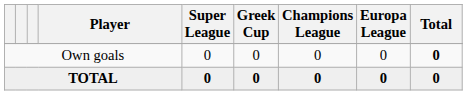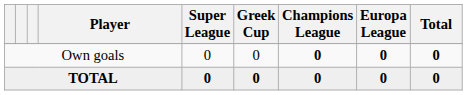(318, 55) normal -> (318, 55) bold
(383, 55) normal -> (383, 55) bold
